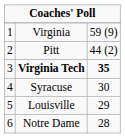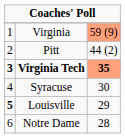(104, 32) no background -> (104, 32) lightsalmon background
(10, 68) normal -> (10, 68) bold
(104, 68) no background -> (104, 68) lightsalmon background
(10, 105) normal -> (10, 105) bold
